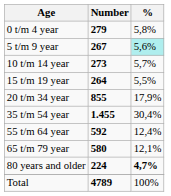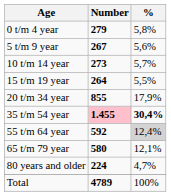(145, 47) paleturquoise background -> (145, 47) no background
(103, 115) no background -> (103, 115) pink background
(148, 115) normal -> (148, 115) bold
(148, 132) no background -> (148, 132) lightgrey background
(146, 166) bold -> (145, 166) normal
